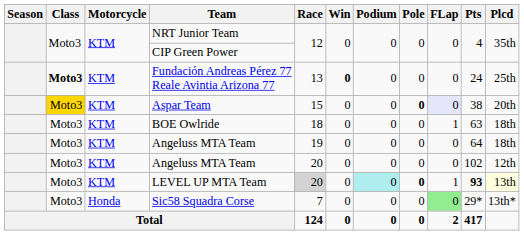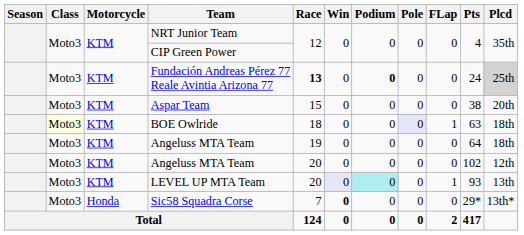(65, 78) bold -> (65, 78) normal
(317, 78) normal -> (315, 78) bold
(347, 78) bold -> (346, 78) normal
(394, 78) normal -> (392, 78) bold
(505, 78) no background -> (504, 78) lightgrey background
(66, 104) gold background -> (65, 104) no background
(422, 104) bold -> (420, 104) normal
(456, 104) lavender background -> (454, 104) no background
(66, 124) no background -> (65, 124) lightyellow background
(422, 124) no background -> (420, 124) lavender background
(317, 182) lightgrey background -> (315, 182) no background
(347, 182) no background -> (346, 182) lavender background
(422, 182) bold -> (420, 182) normal
(476, 182) bold -> (475, 182) normal
(505, 182) lightyellow background -> (504, 182) no background
(347, 201) normal -> (346, 201) bold
(456, 201) lightgreen background -> (454, 201) no background
